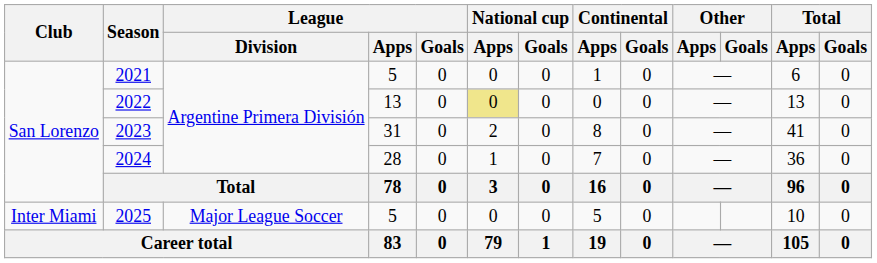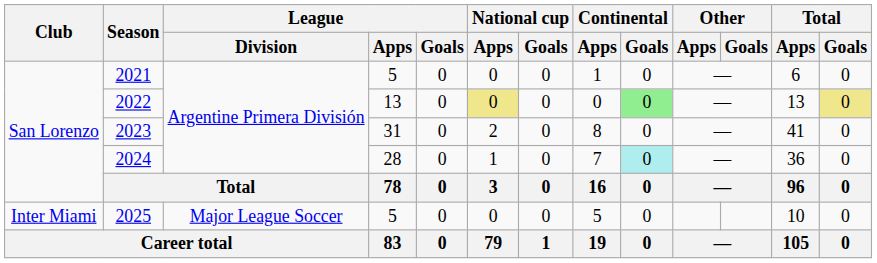(647, 103) no background -> (647, 103) lightgreen background
(845, 103) no background -> (845, 103) khaki background
(647, 159) no background -> (647, 159) paleturquoise background
